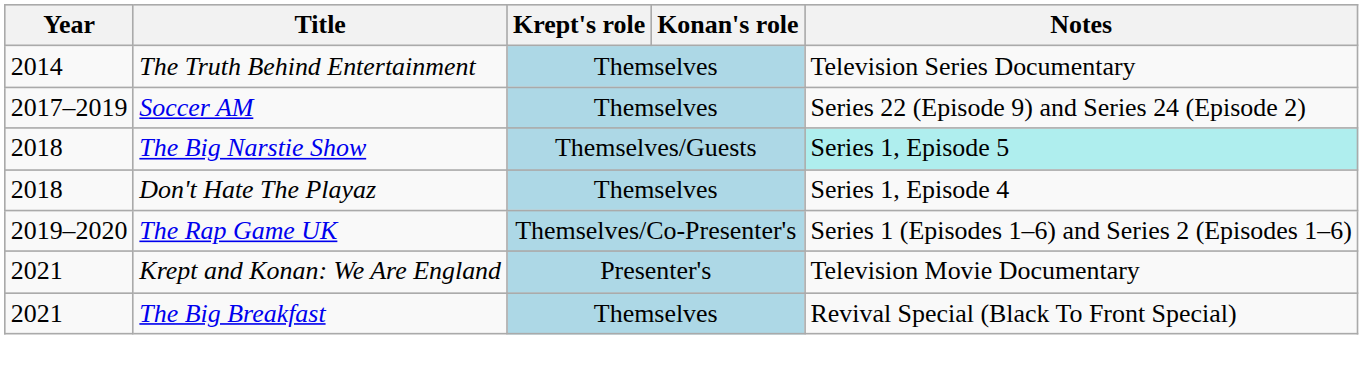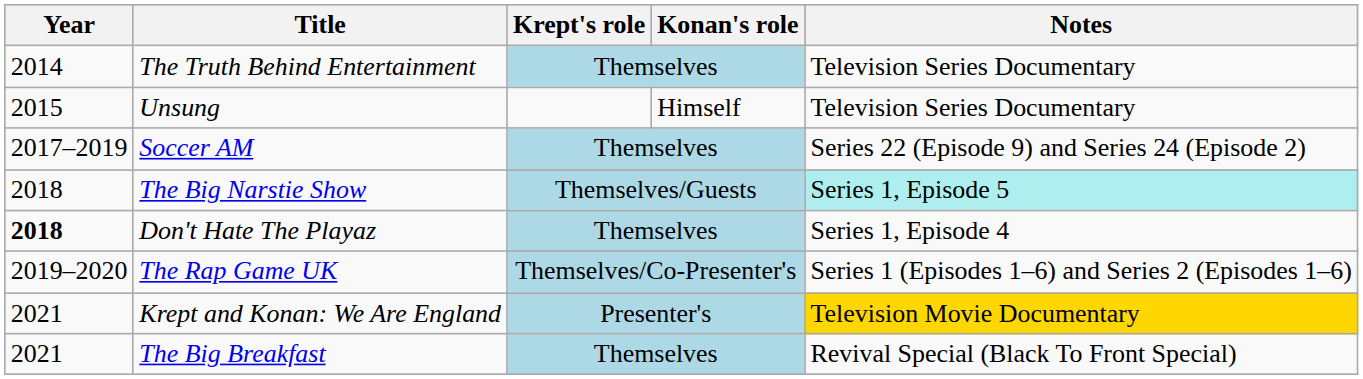+ row: (180, 107)
(37, 189) normal -> (37, 230) bold
(975, 271) no background -> (975, 312) gold background
